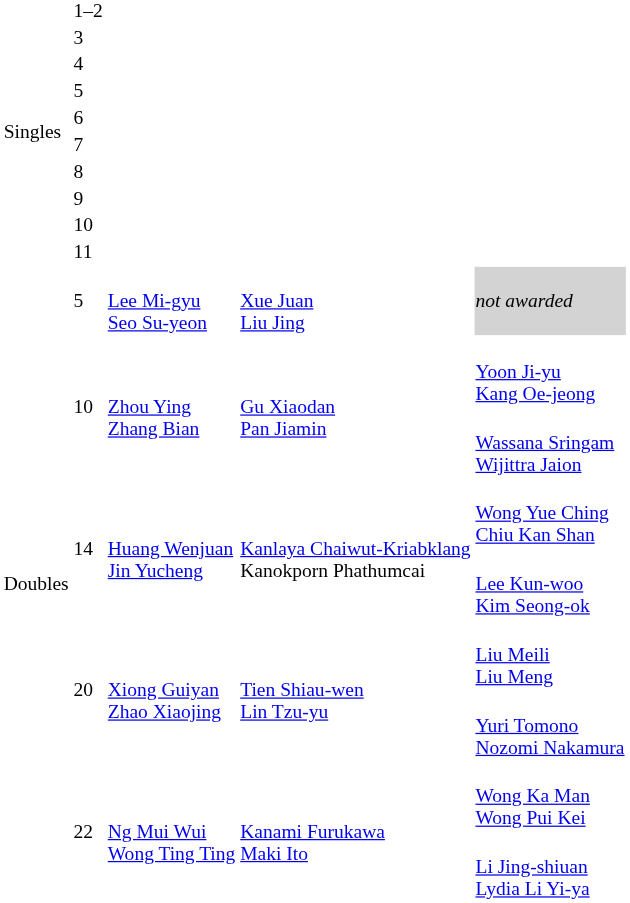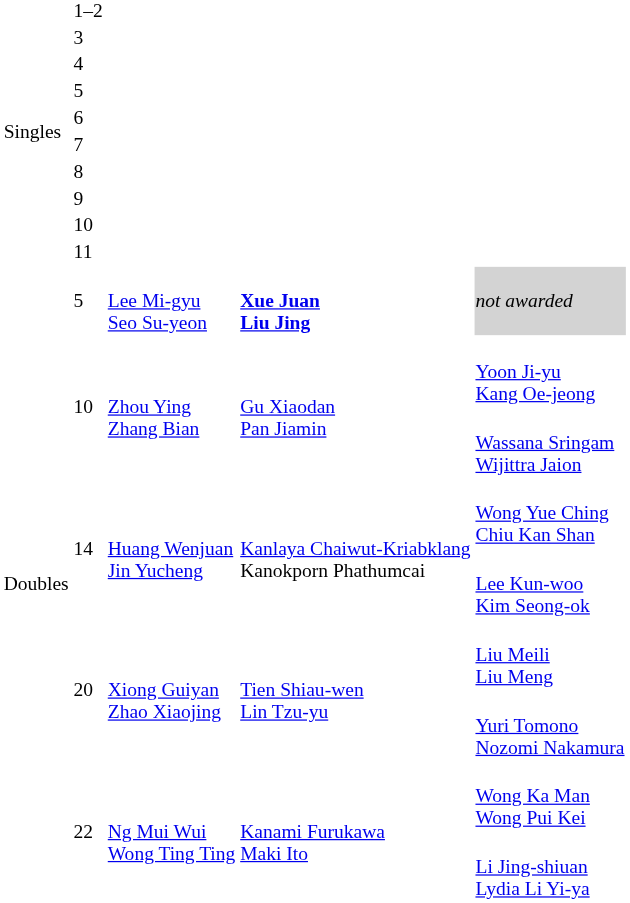(277, 311) normal -> (280, 311) bold
